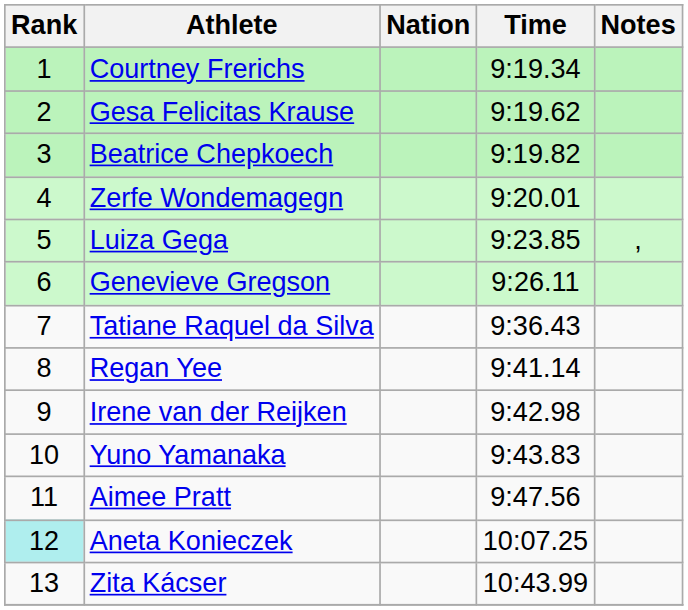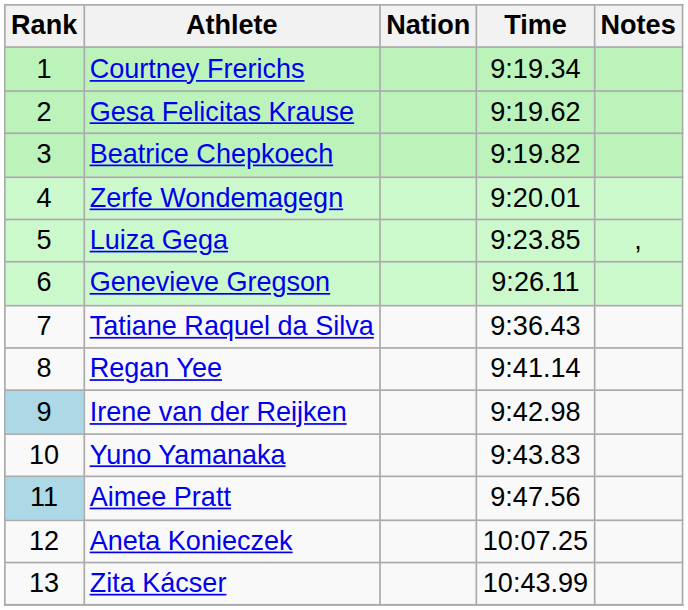(44, 411) no background -> (44, 411) lightblue background
(44, 497) no background -> (44, 497) lightblue background
(44, 540) paleturquoise background -> (44, 540) no background
